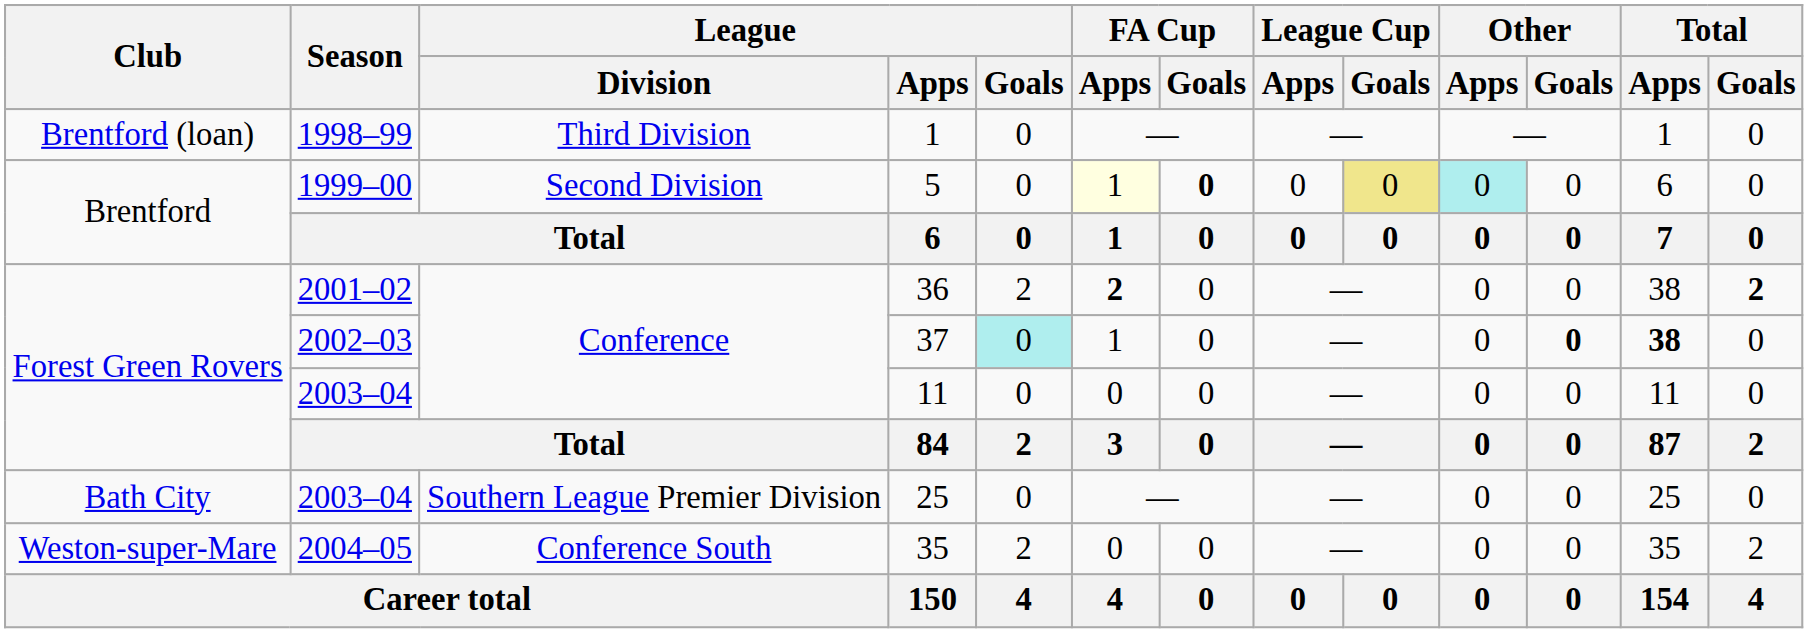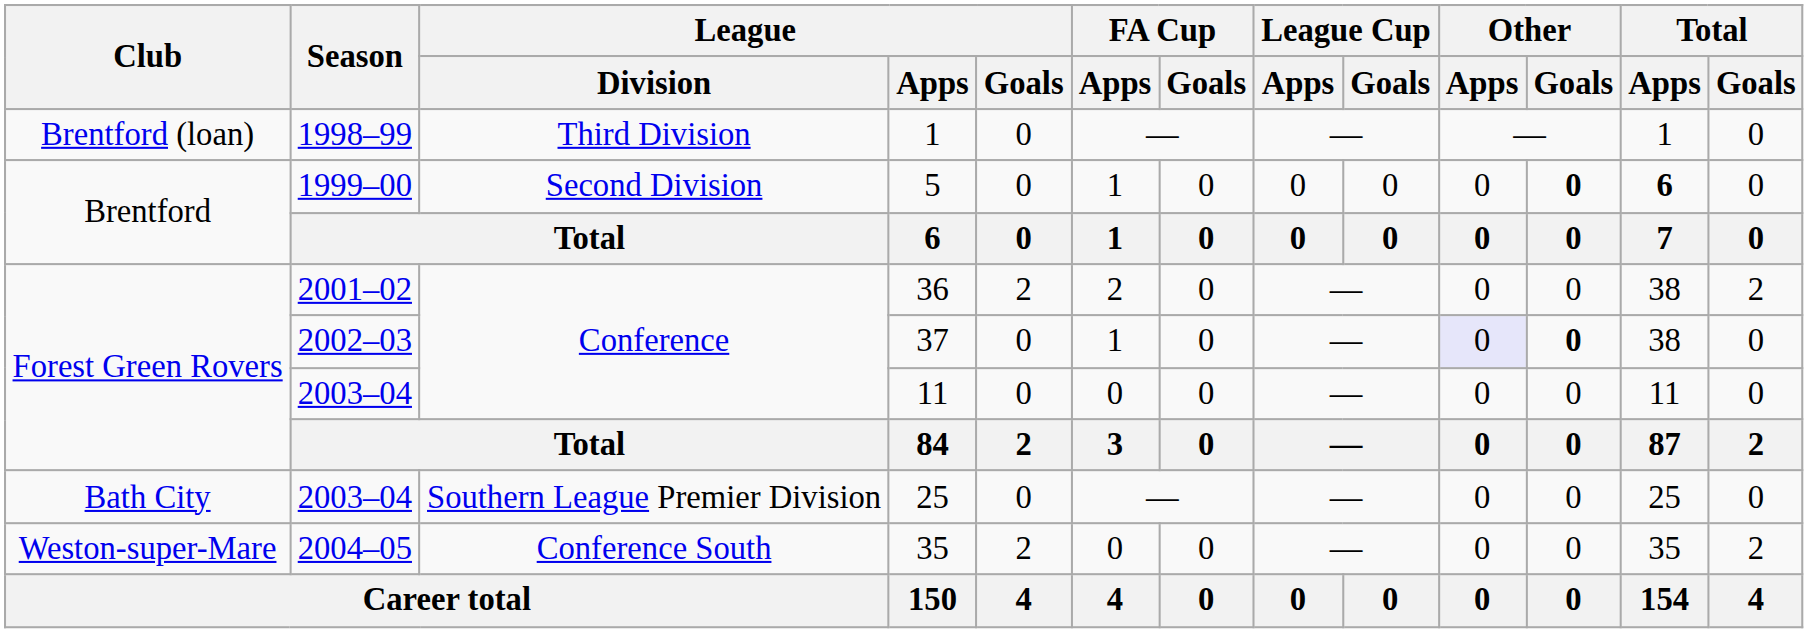(1115, 185) lightyellow background -> (1115, 185) no background
(1206, 185) bold -> (1206, 185) normal
(1390, 185) khaki background -> (1390, 185) no background
(1482, 185) paleturquoise background -> (1482, 185) no background
(1573, 185) normal -> (1573, 185) bold
(1665, 185) normal -> (1665, 185) bold
(1115, 289) bold -> (1115, 289) normal
(1756, 289) bold -> (1756, 289) normal
(1024, 340) paleturquoise background -> (1024, 340) no background
(1482, 340) no background -> (1482, 340) lavender background
(1665, 340) bold -> (1665, 340) normal
